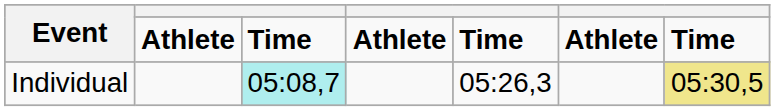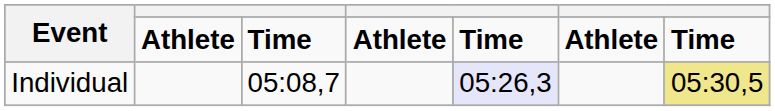(294, 83) paleturquoise background -> (294, 83) no background
(505, 83) no background -> (505, 83) lavender background
